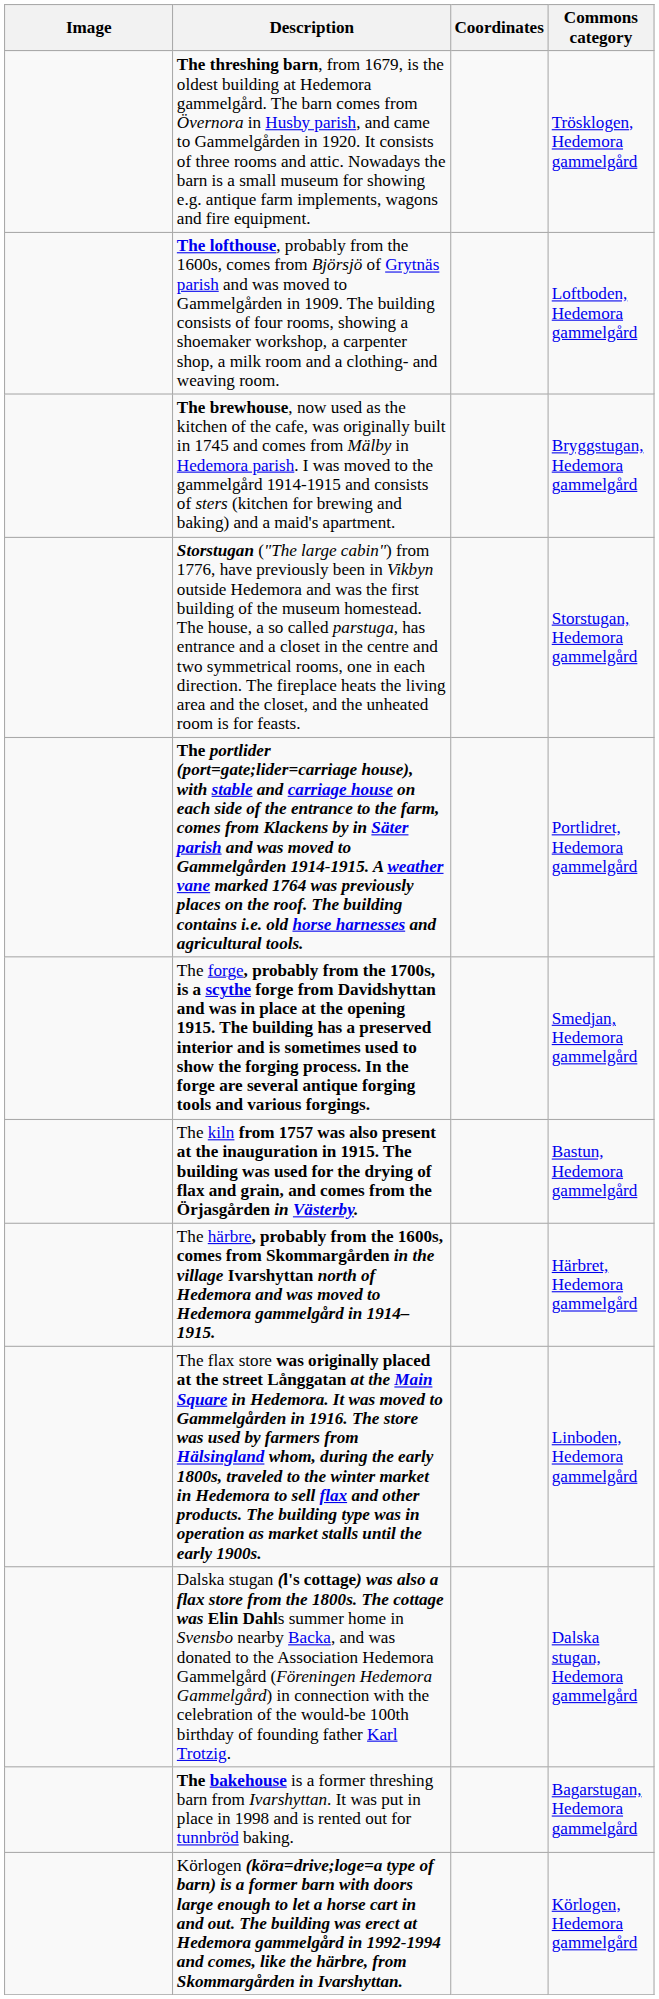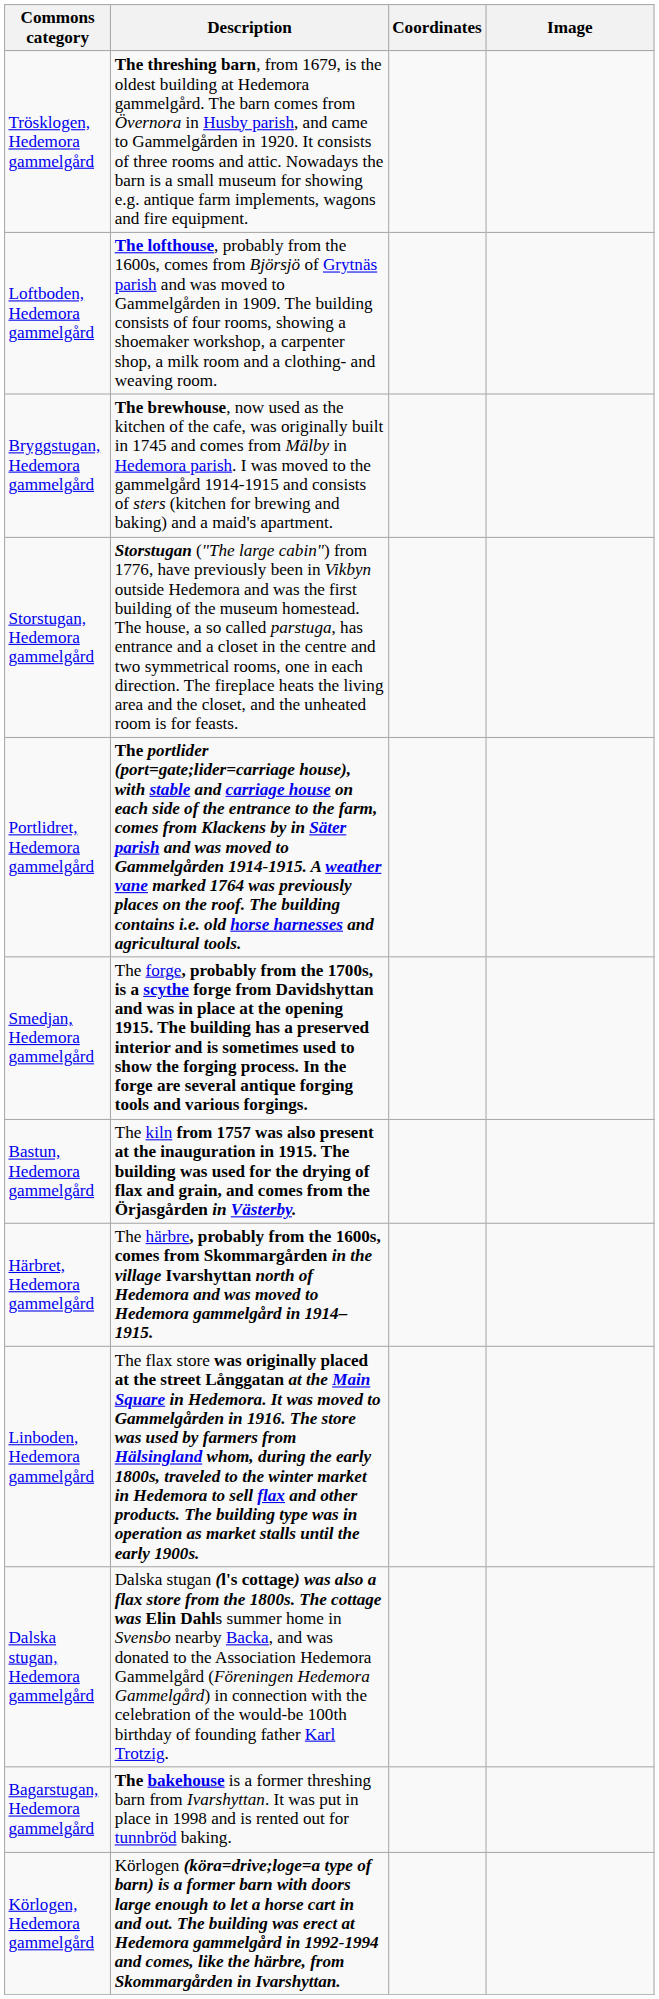columns swapped: (89, 27) <-> (601, 27)
